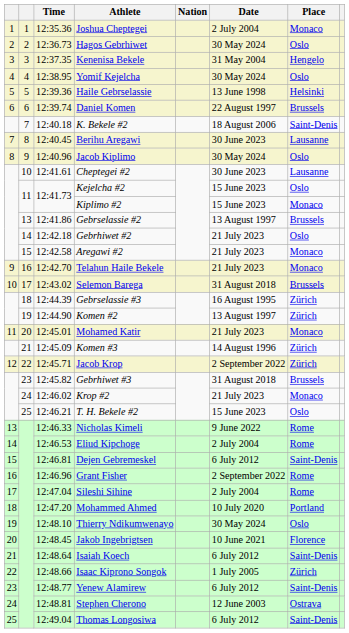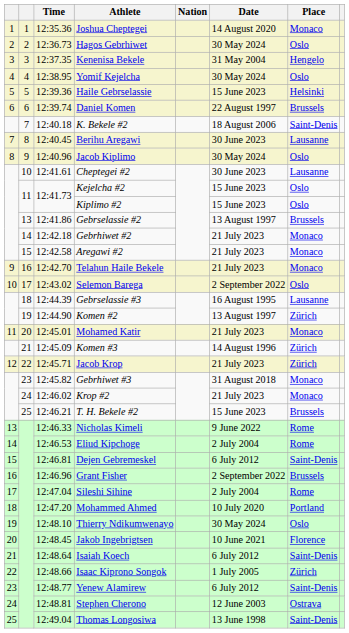(235, 28) 2 July 2004 -> (244, 28) 14 August 2020
(239, 92) 13 June 1998 -> (239, 92) 15 June 2023
(306, 204) Monaco -> (299, 204) Oslo
(299, 236) Oslo -> (306, 236) Monaco
(244, 284) 31 August 2018 -> (249, 284) 2 September 2022
(307, 284) Brussels -> (299, 284) Oslo
(303, 300) Zürich -> (309, 300) Lausanne
(249, 364) 2 September 2022 -> (238, 364) 21 July 2023
(307, 380) Brussels -> (306, 380) Monaco
(299, 412) Oslo -> (307, 412) Brussels
(302, 476) Rome -> (307, 476) Brussels
(235, 620) 6 July 2012 -> (239, 620) 13 June 1998
